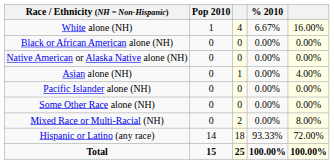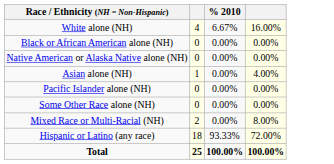- column: (211, 12)
